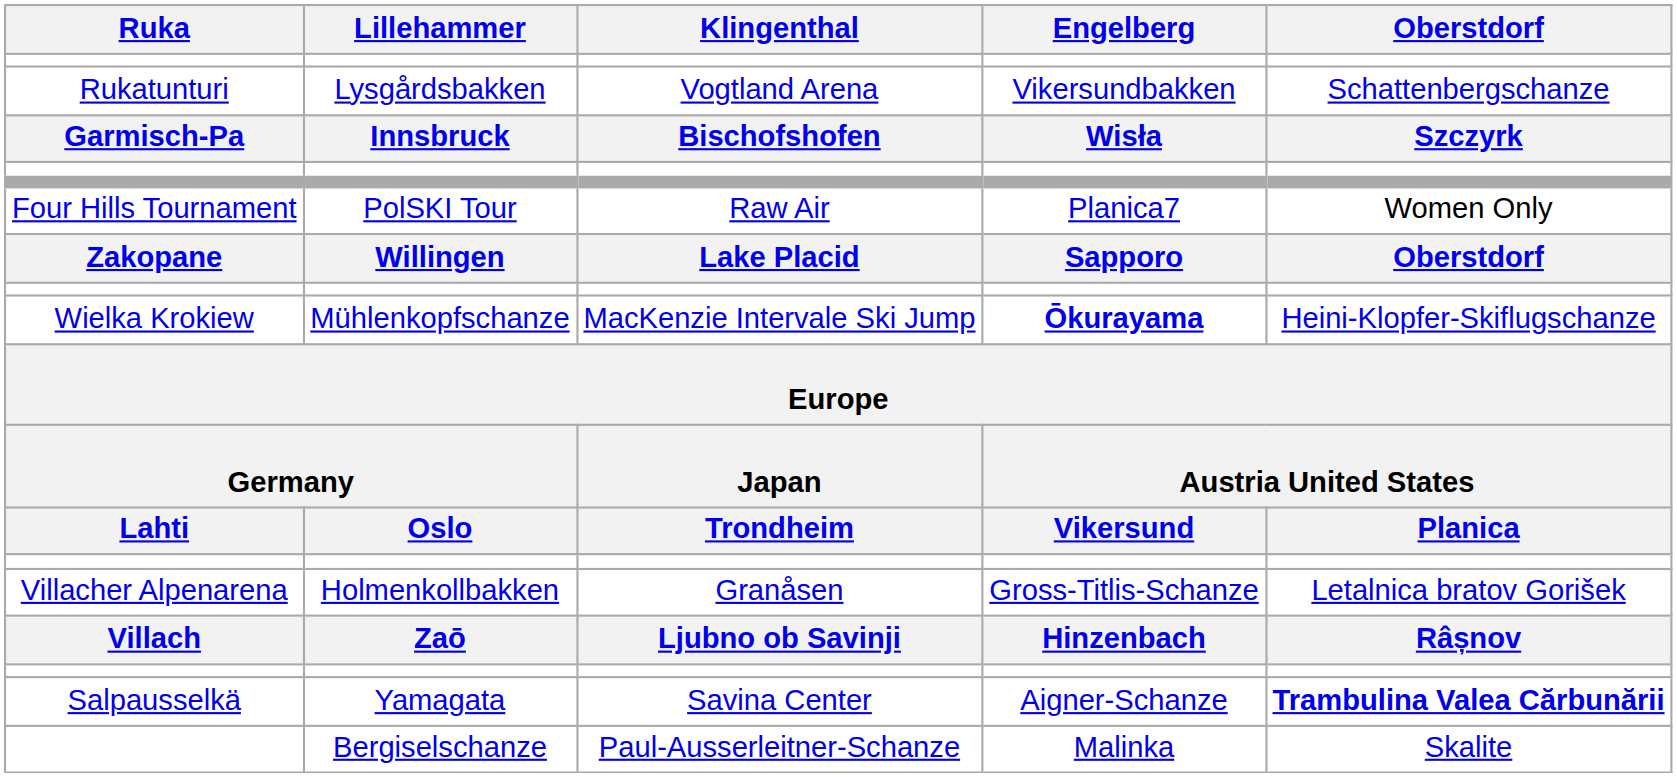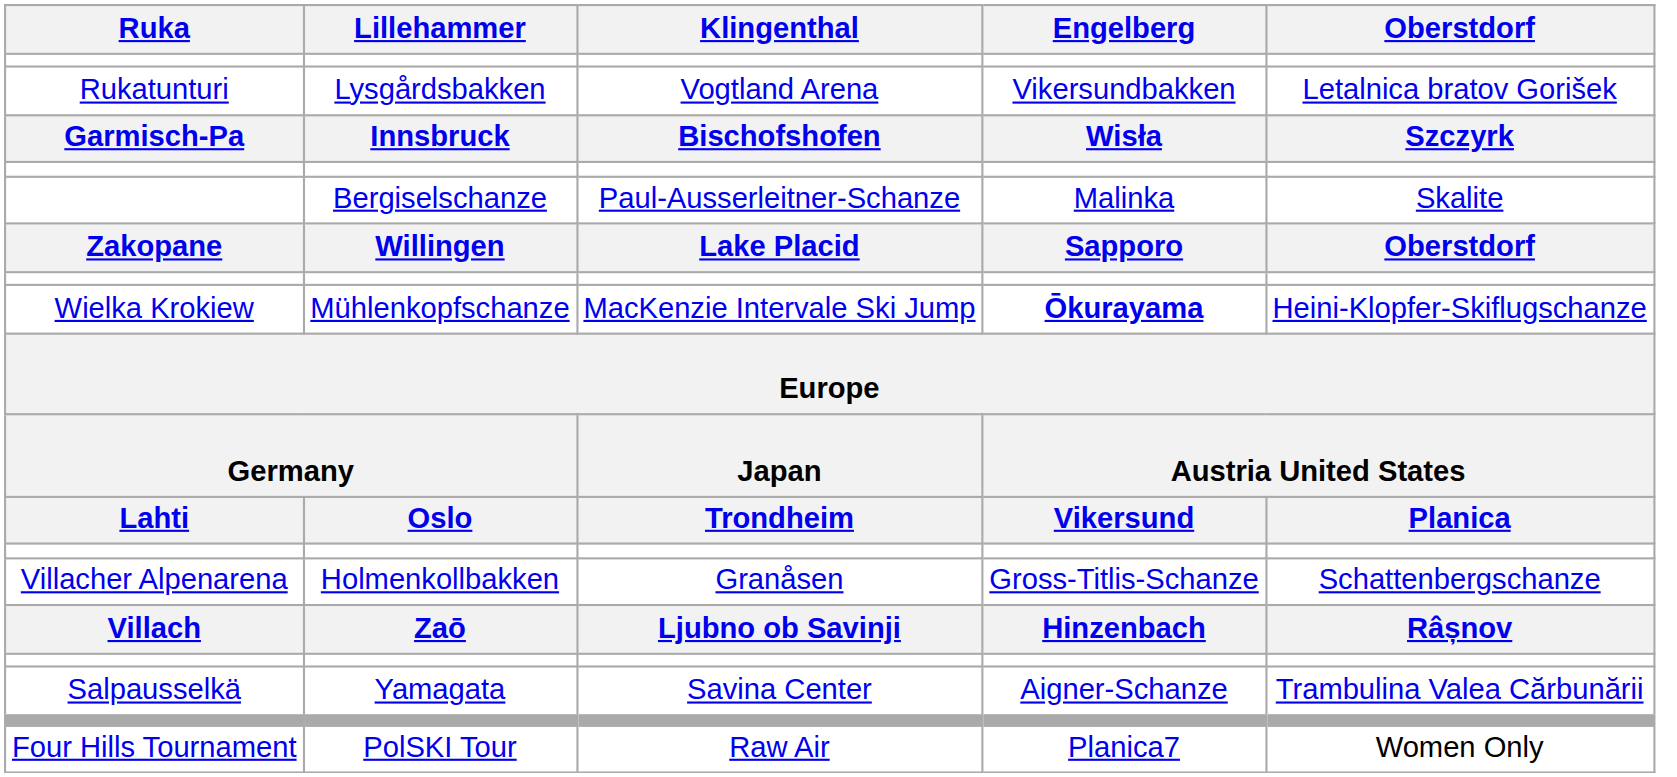(1469, 89) Schattenbergschanze -> (1460, 89) Letalnica bratov Gorišek
rows swapped: (440, 747) <-> (440, 209)
(1469, 590) Letalnica bratov Gorišek -> (1460, 580) Schattenbergschanze
(1469, 700) bold -> (1460, 689) normal
